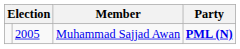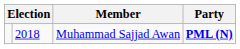(27, 33) 2005 -> (27, 33) 2018
